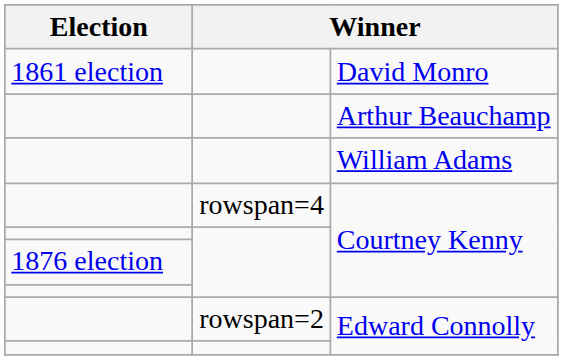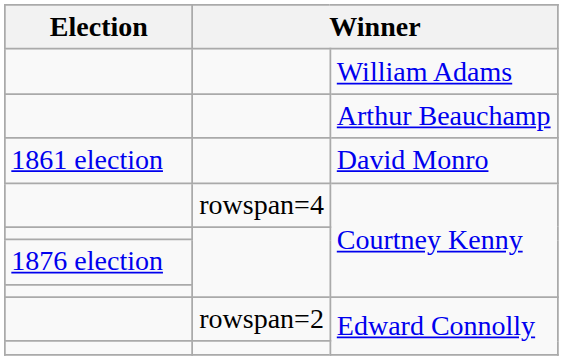rows swapped: (262, 71) <-> (262, 160)
